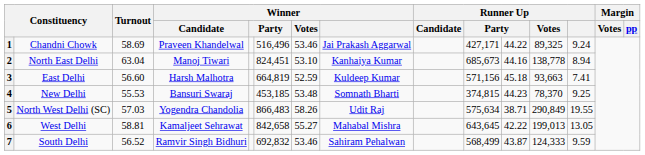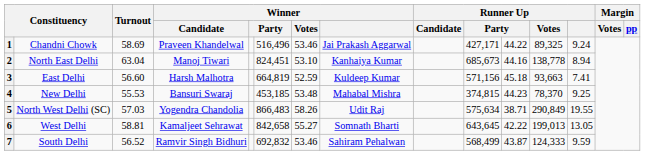(367, 93) Somnath Bharti -> (367, 93) Mahabal Mishra
(367, 126) Mahabal Mishra -> (367, 126) Somnath Bharti
